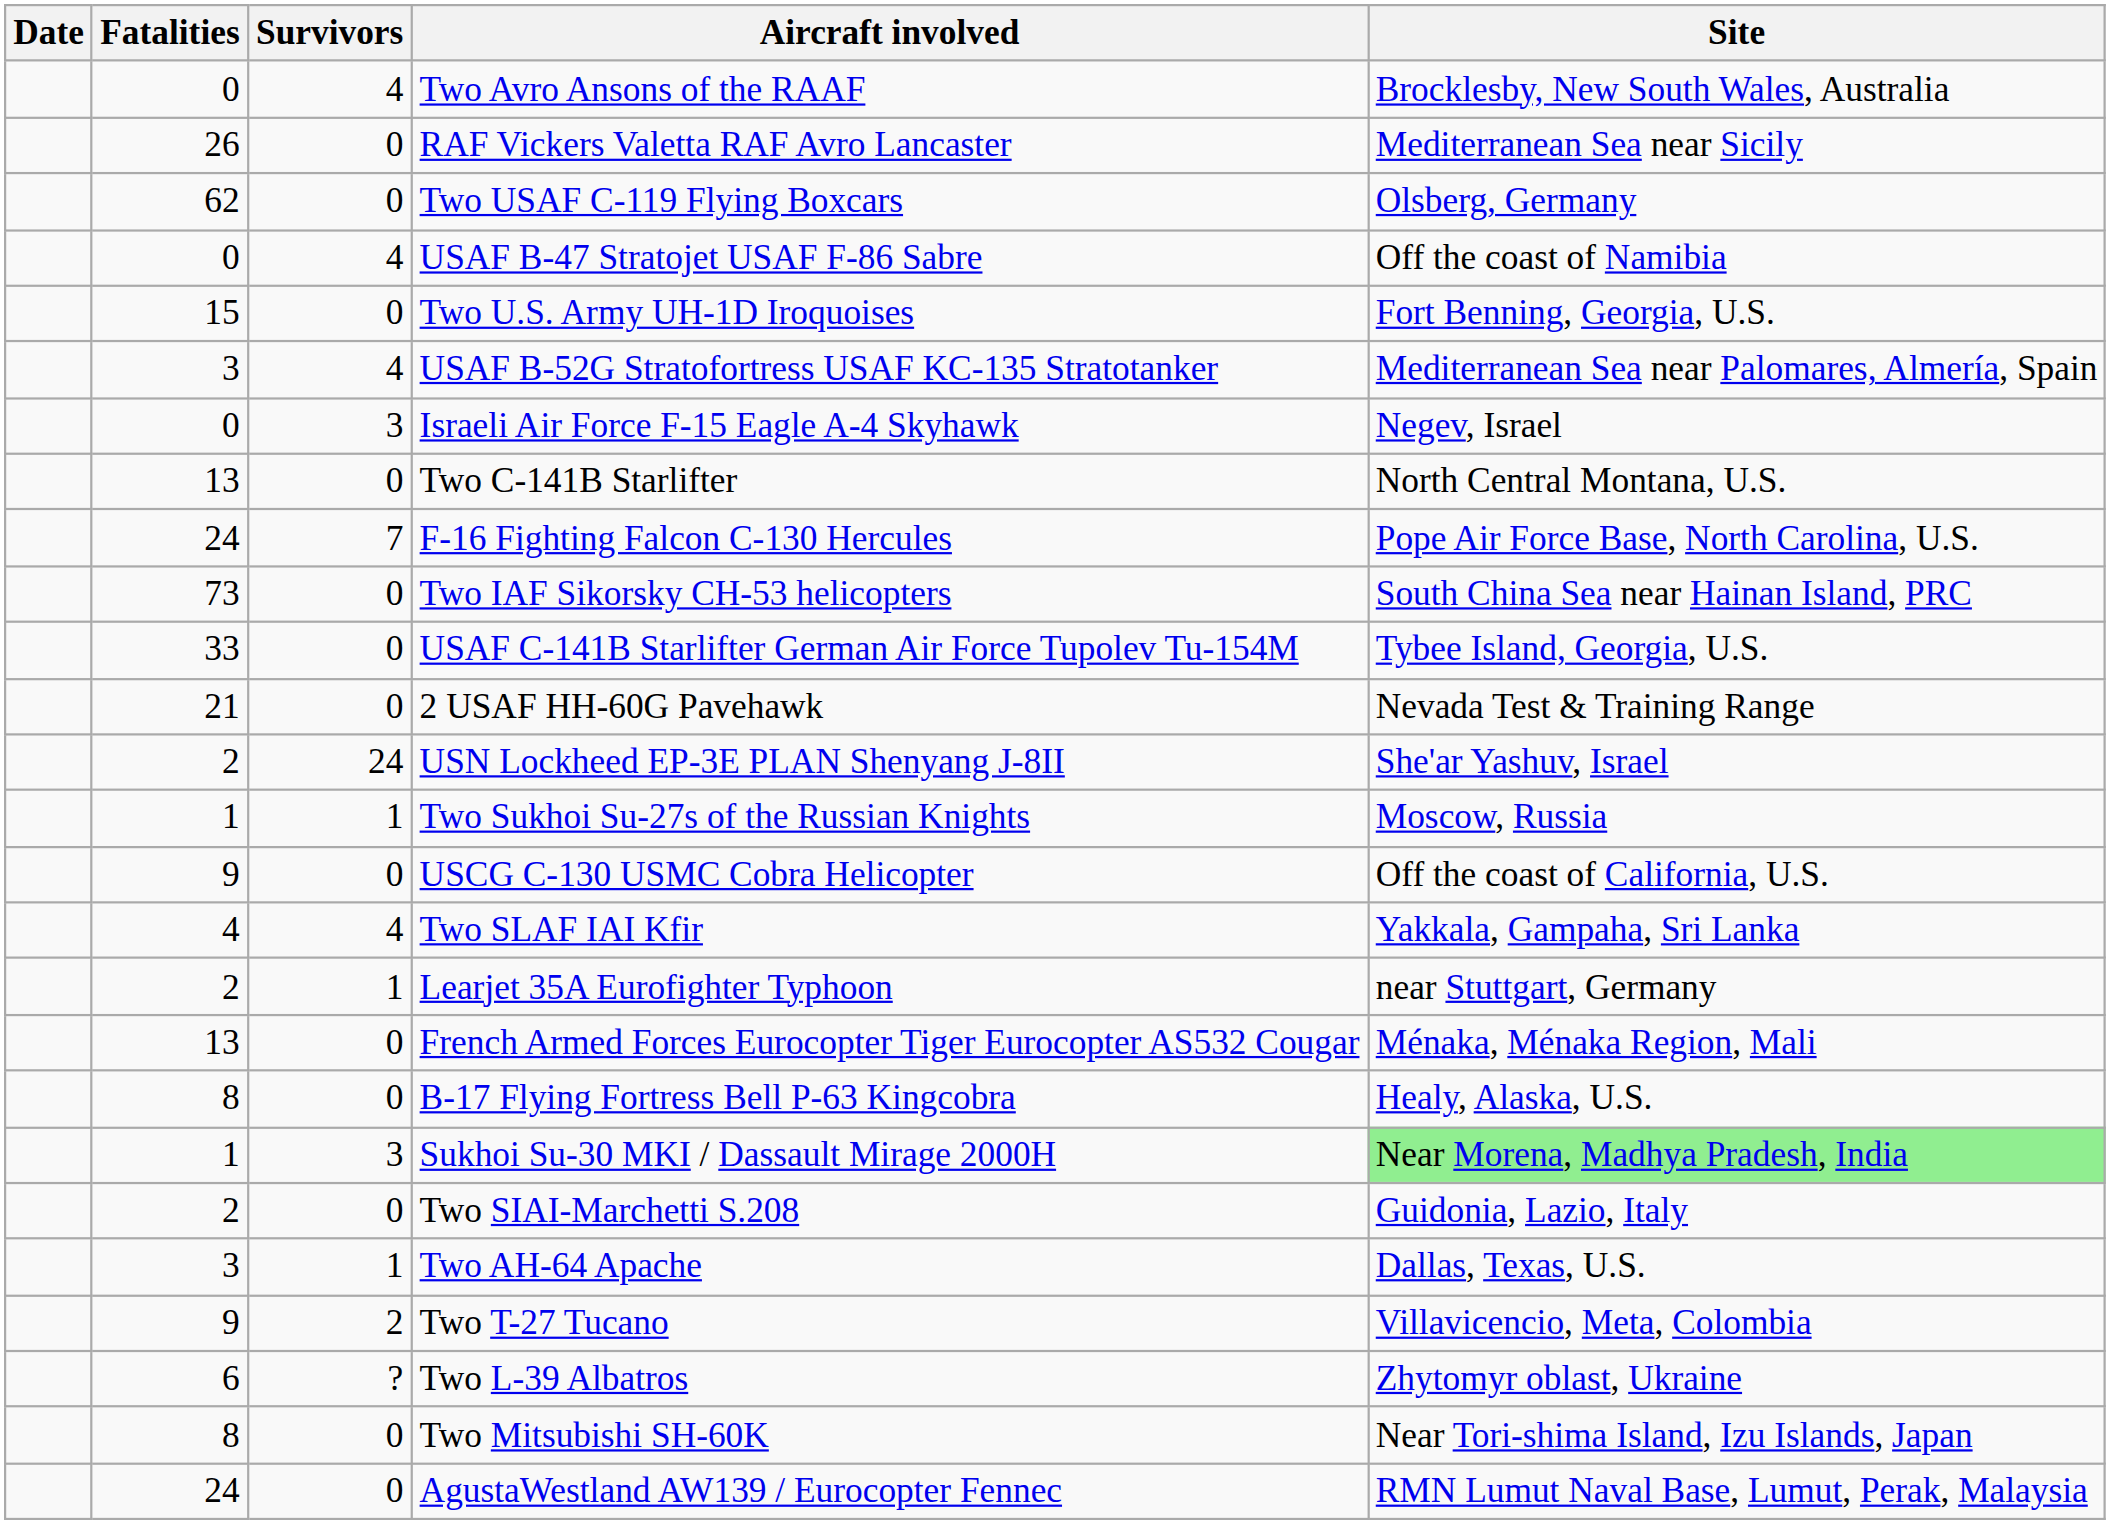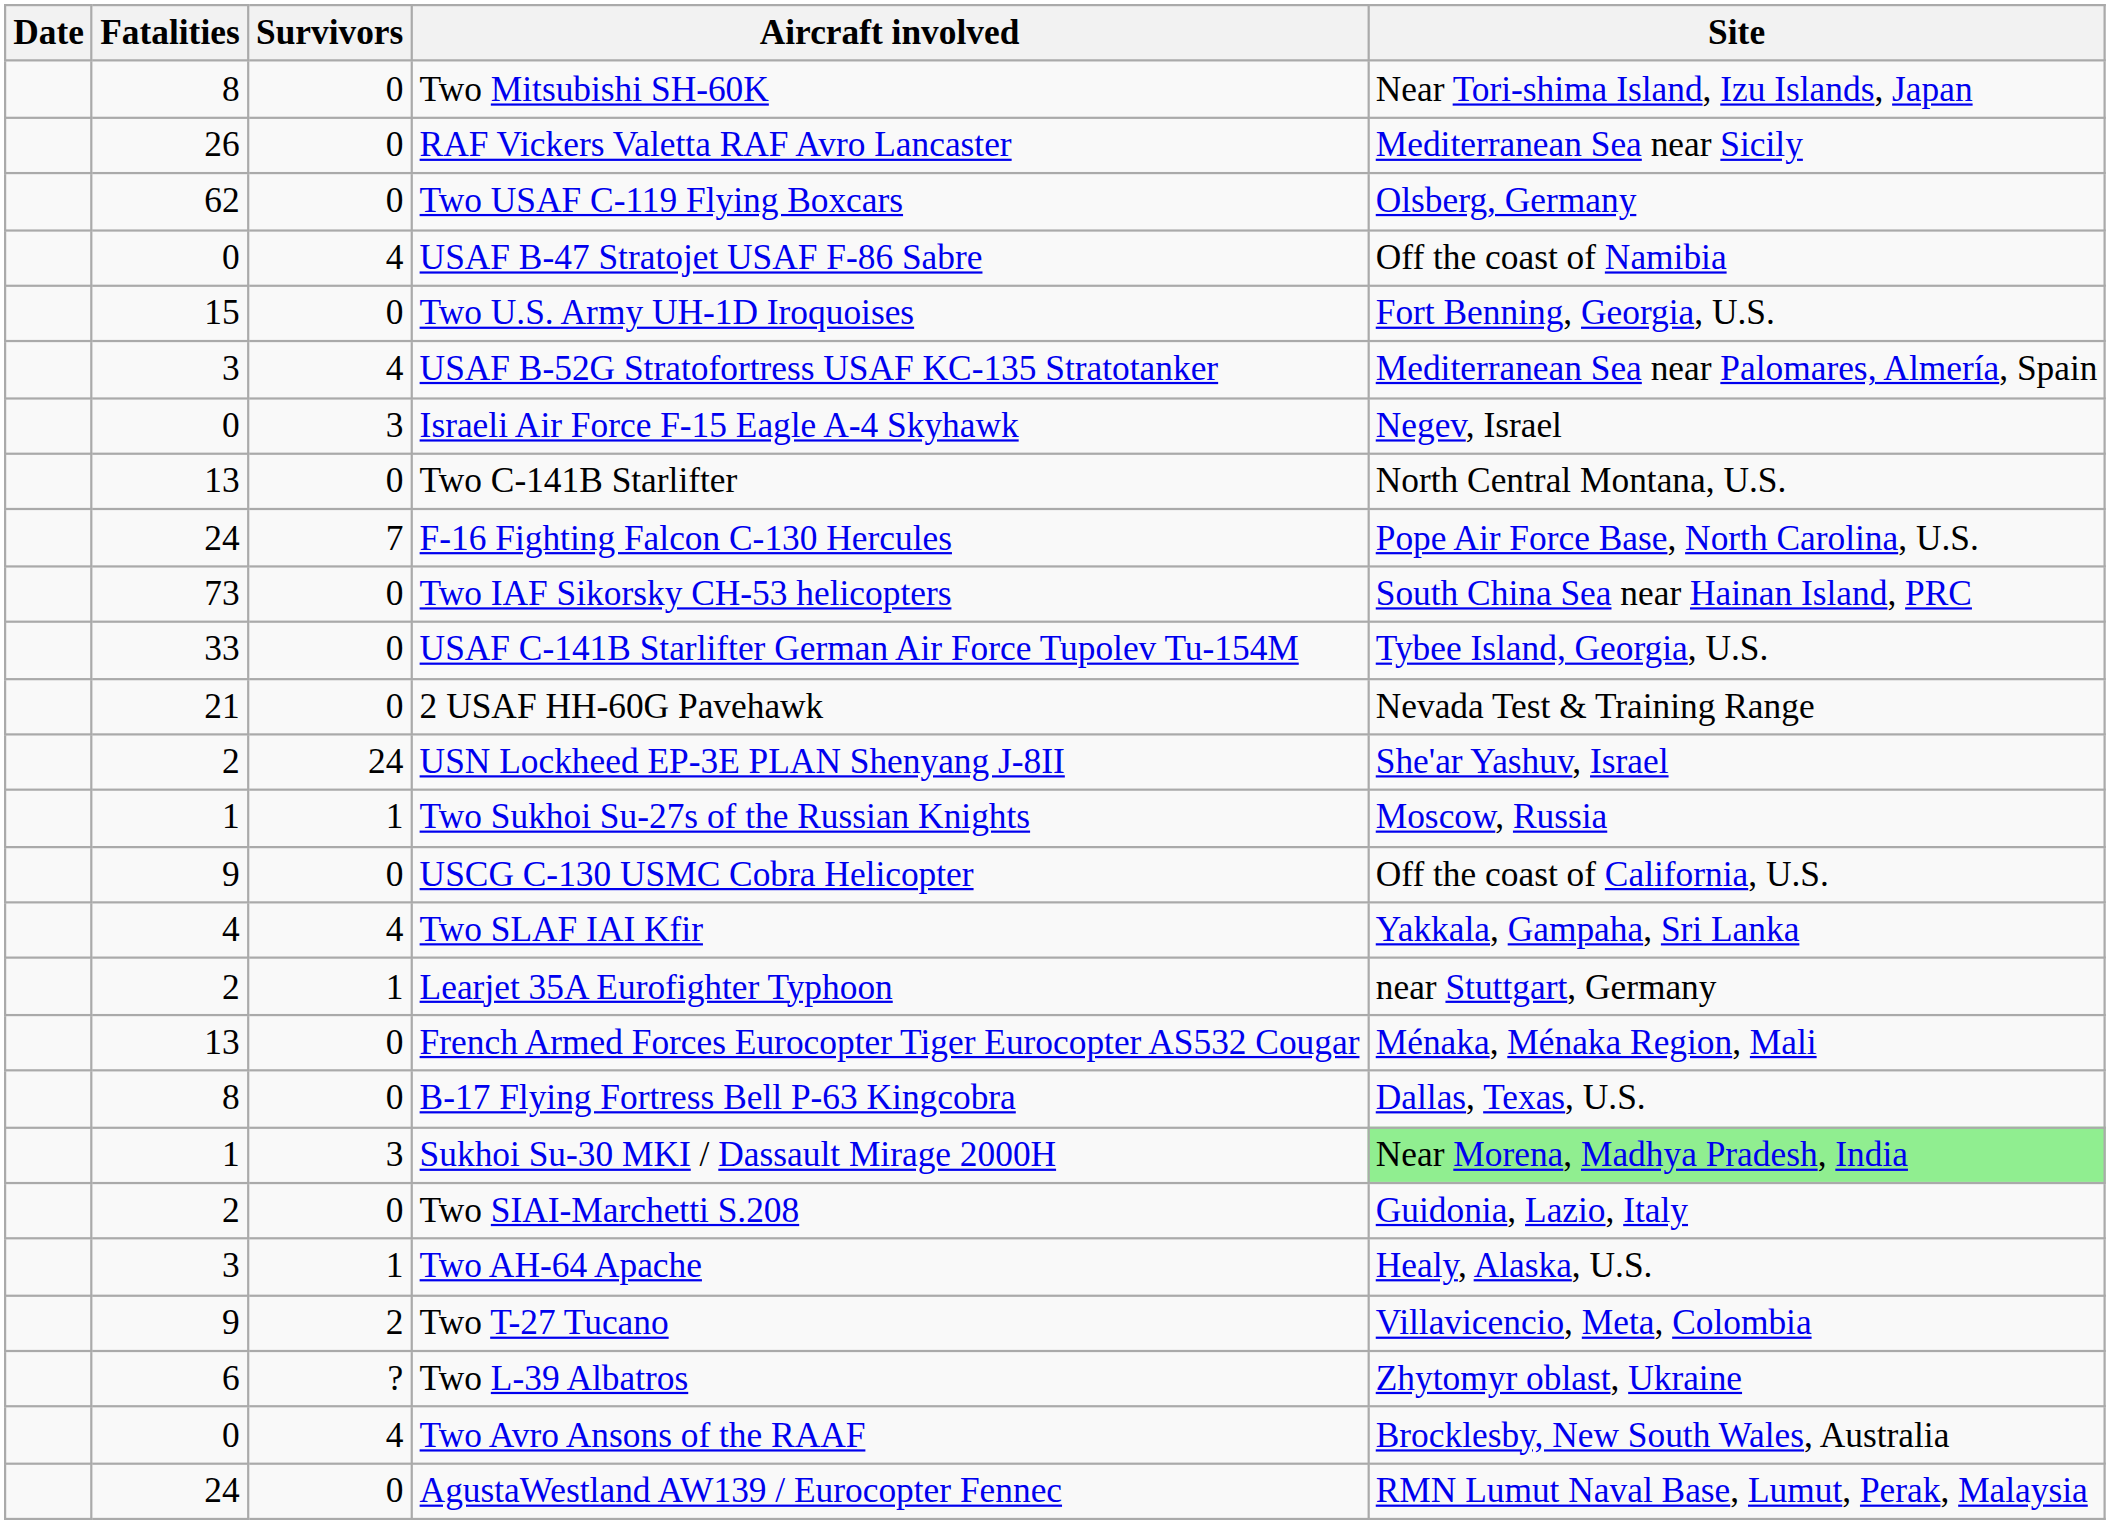rows swapped: (643, 88) <-> (594, 1434)
(1514, 1098) Healy, Alaska, U.S. -> (1511, 1098) Dallas, Texas, U.S.
(1511, 1266) Dallas, Texas, U.S. -> (1514, 1266) Healy, Alaska, U.S.
